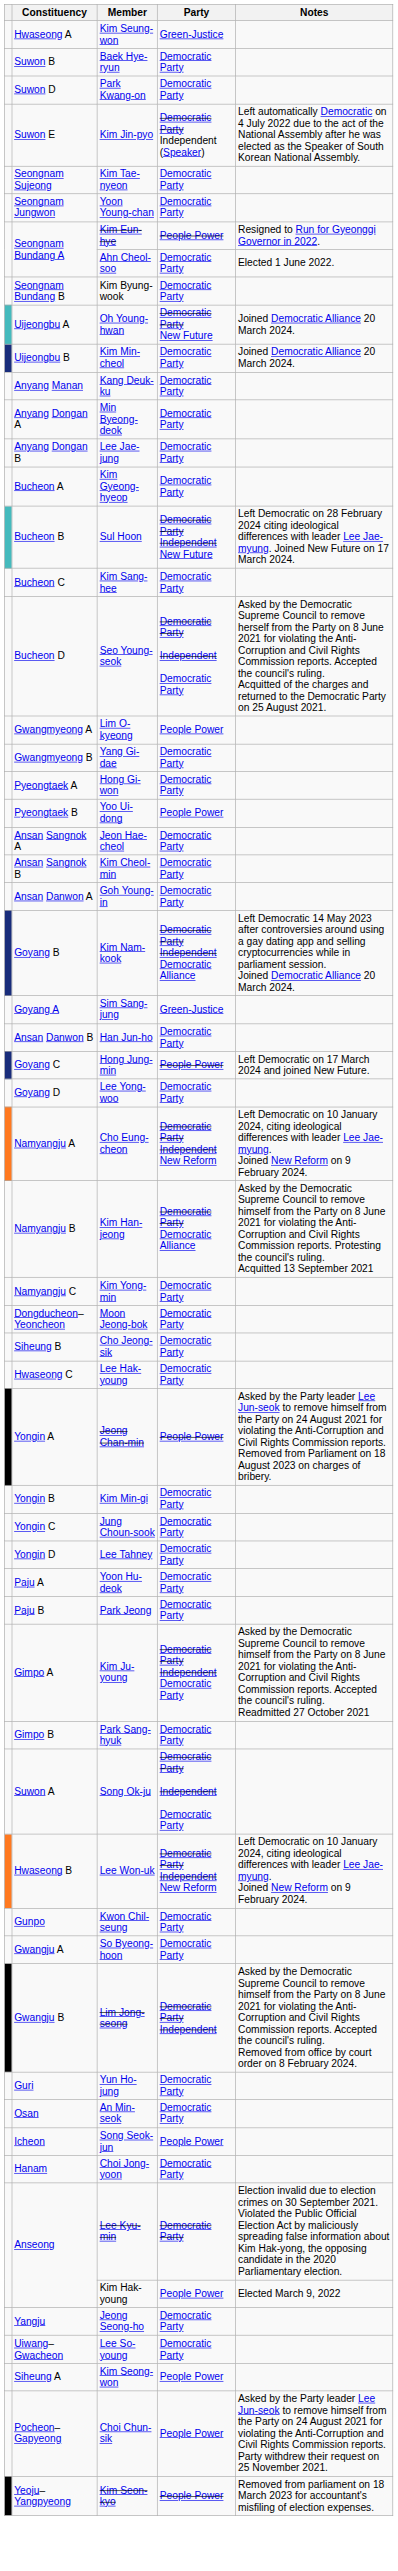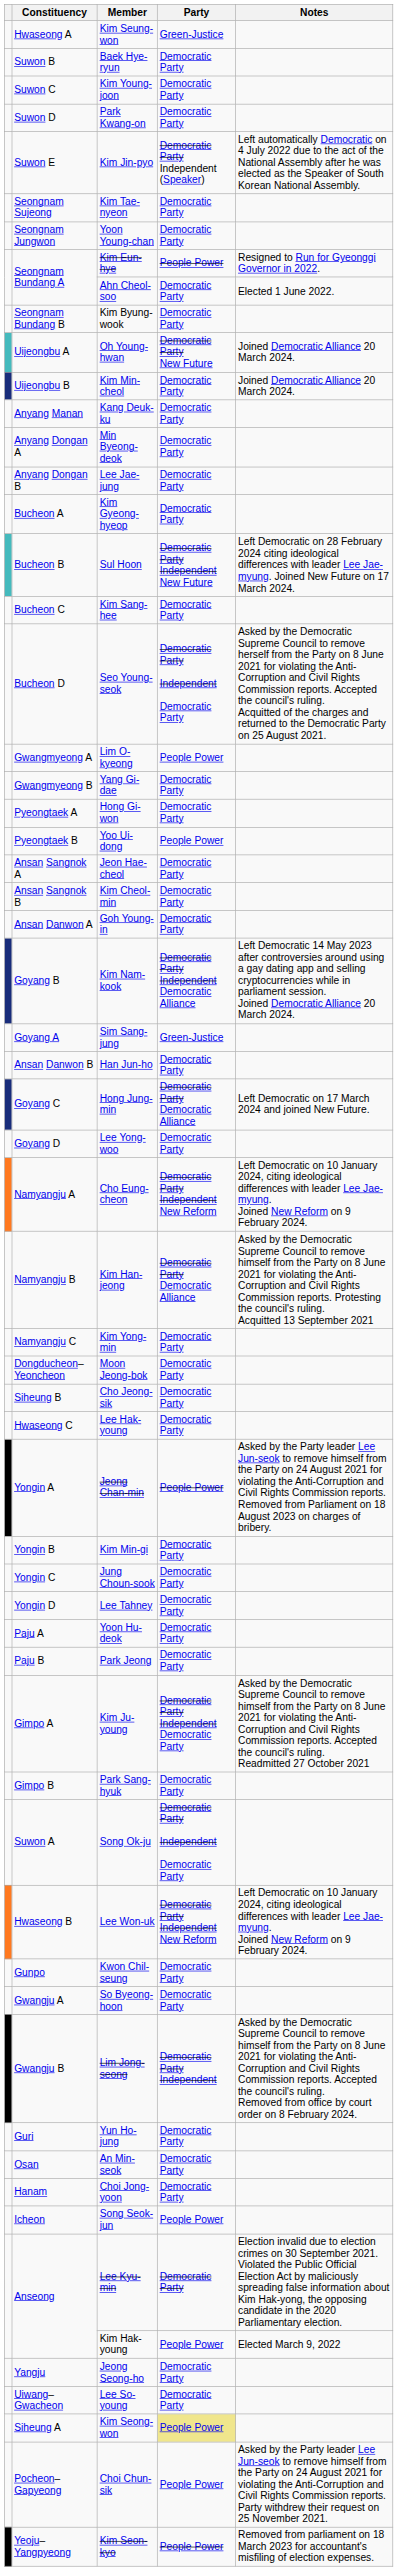+ row: (126, 90)
(192, 1065) People Power -> (186, 1104) Democratic Party Democratic Alliance
rows swapped: (124, 2169) <-> (126, 2141)
(192, 2377) no background -> (192, 2428) khaki background
